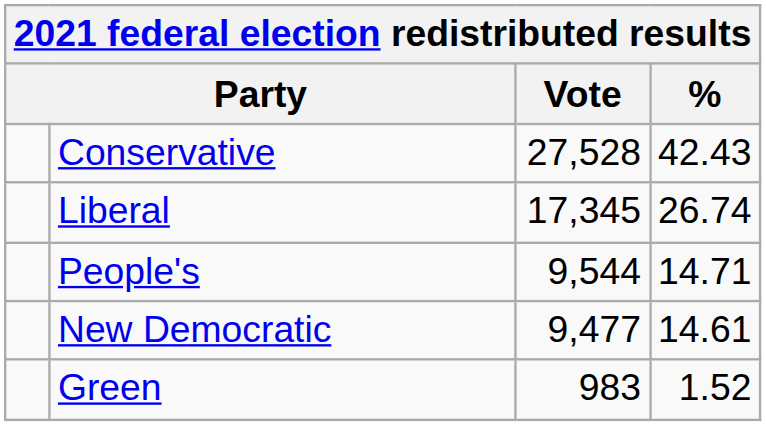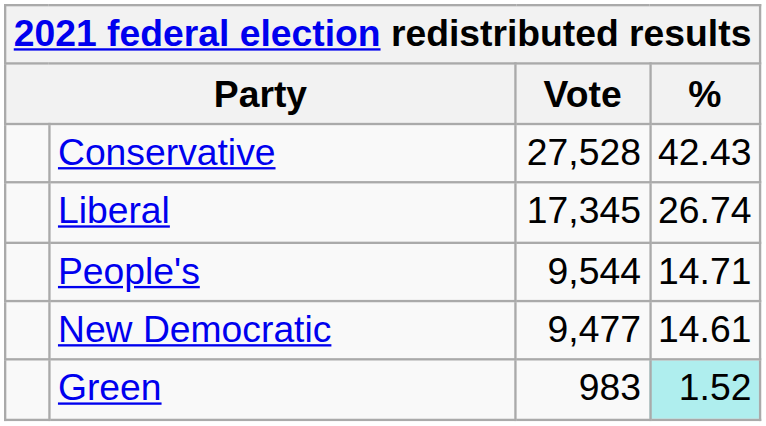(715, 388) no background -> (715, 388) paleturquoise background
